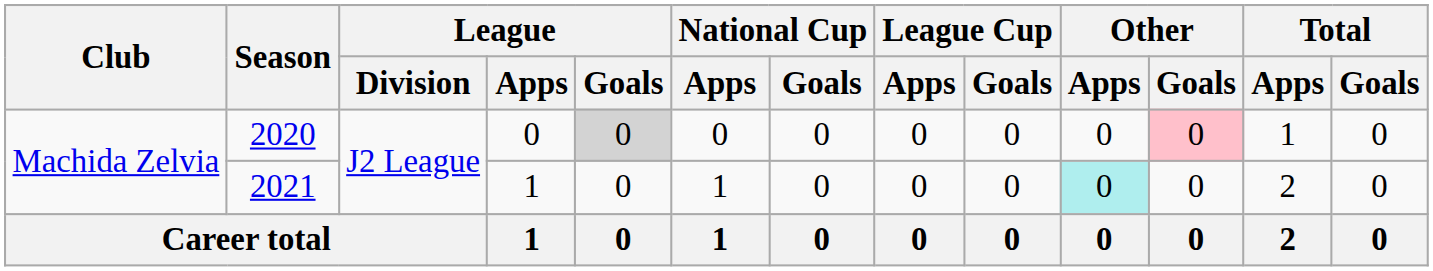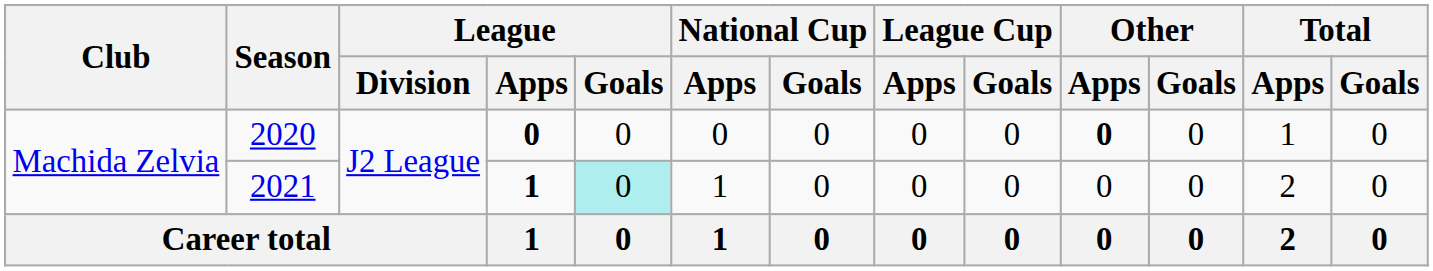(532, 134) normal -> (532, 134) bold
(623, 134) lightgrey background -> (623, 134) no background
(1104, 134) normal -> (1104, 134) bold
(1196, 134) pink background -> (1196, 134) no background
(532, 186) normal -> (532, 186) bold
(623, 186) no background -> (623, 186) paleturquoise background
(1104, 186) paleturquoise background -> (1104, 186) no background
